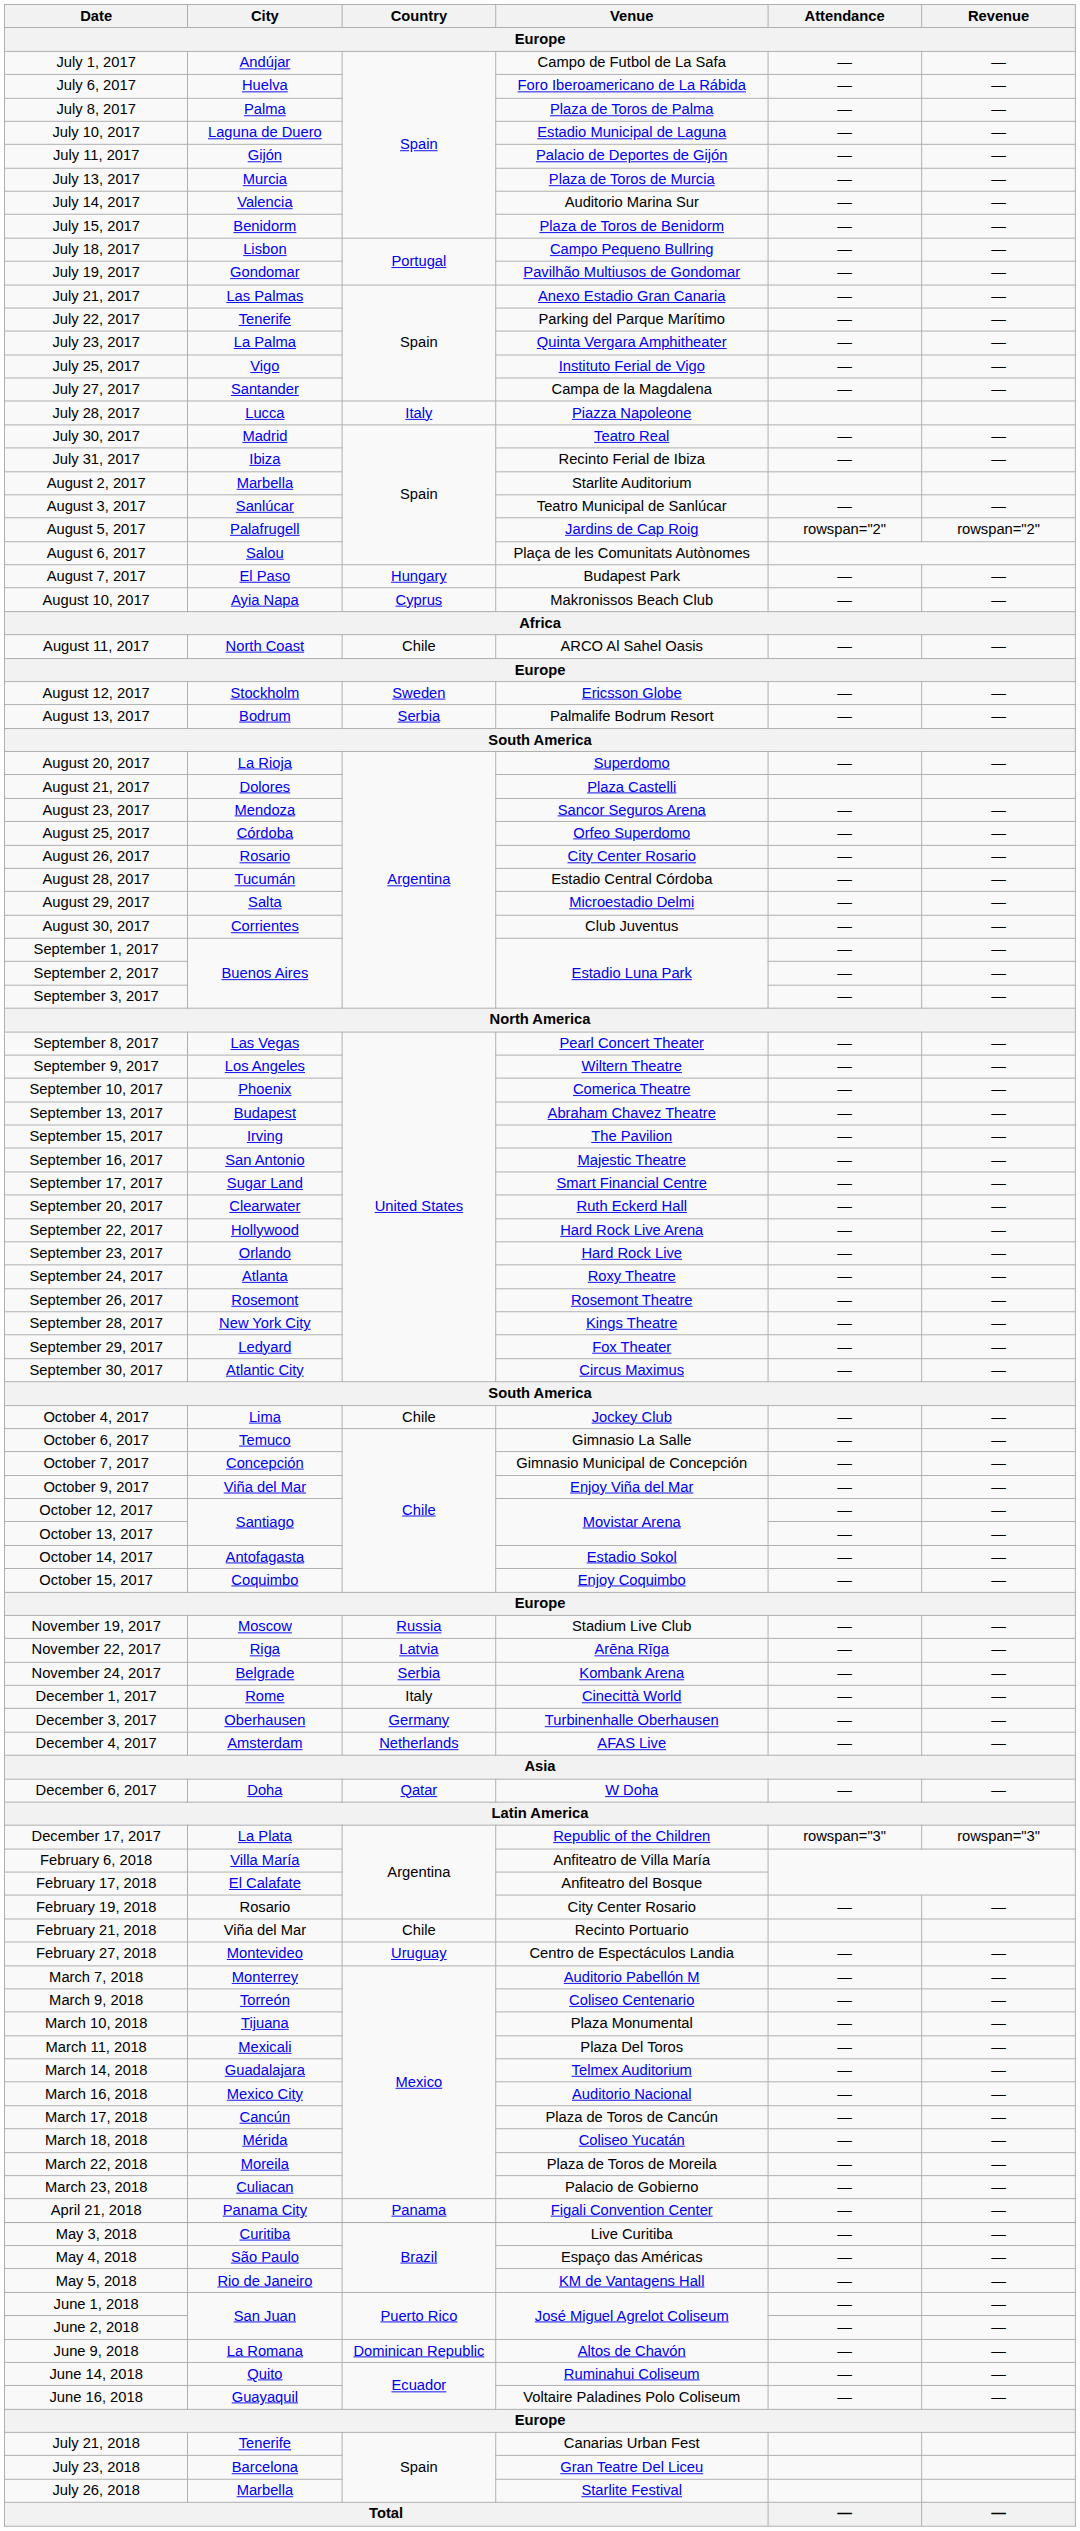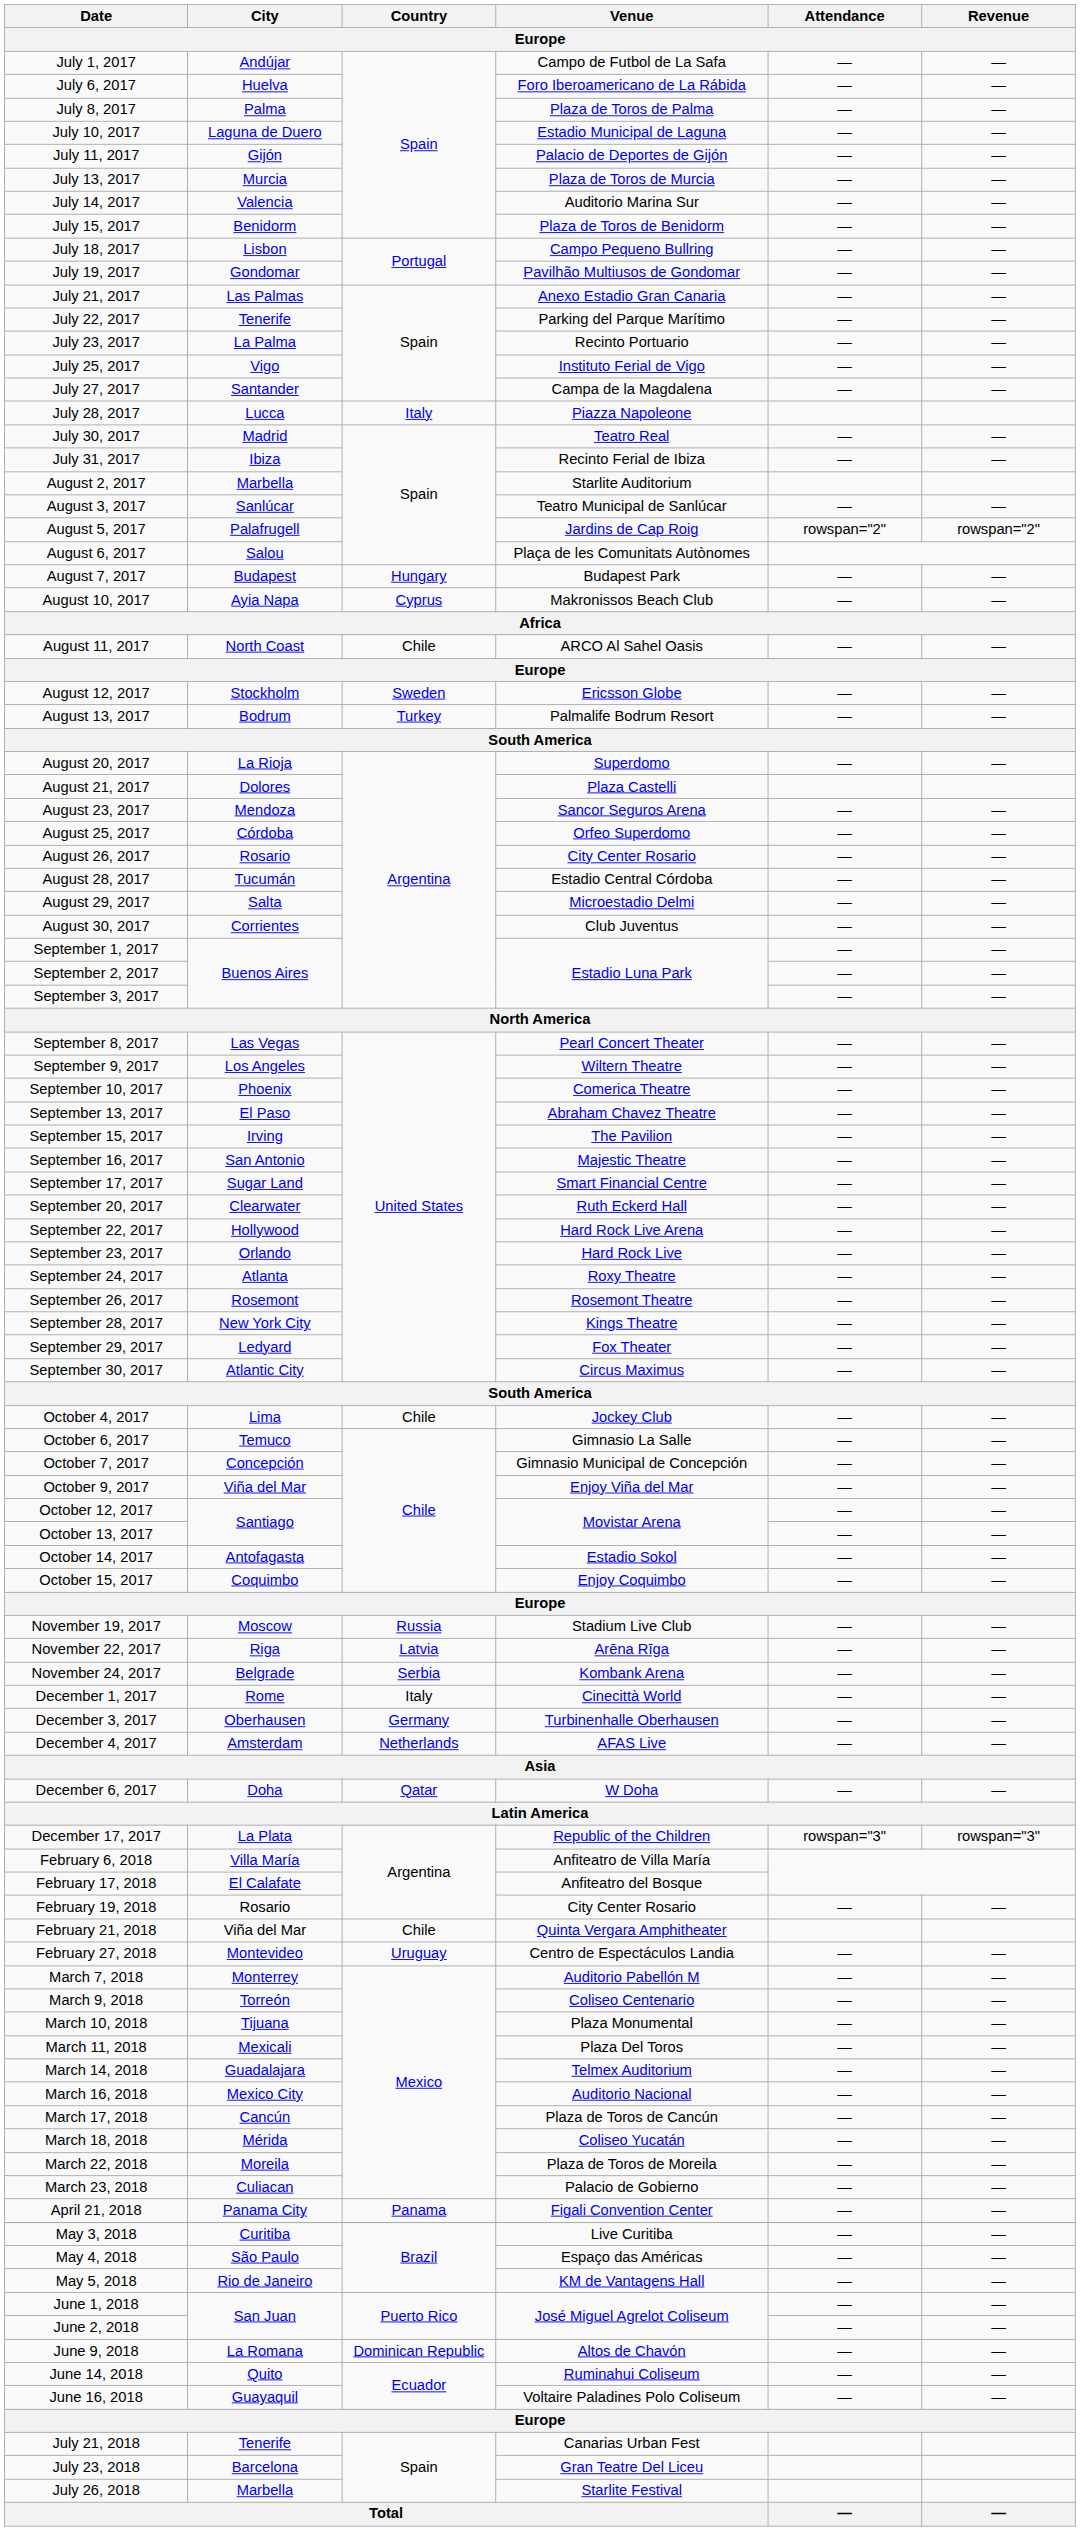(632, 343) Quinta Vergara Amphitheater -> (632, 343) Recinto Portuario
(265, 576) El Paso -> (265, 576) Budapest
(419, 716) Serbia -> (419, 716) Turkey
(265, 1113) Budapest -> (265, 1113) El Paso
(632, 1930) Recinto Portuario -> (632, 1930) Quinta Vergara Amphitheater
